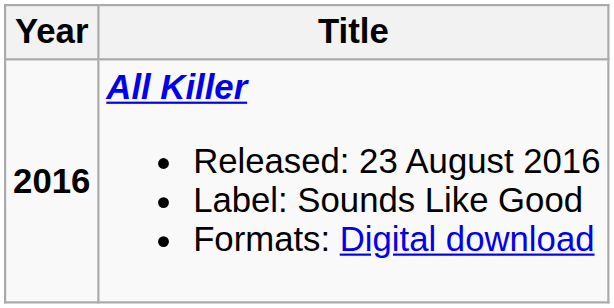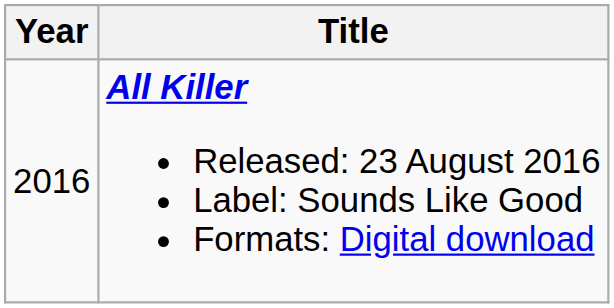(52, 180) bold -> (52, 180) normal
